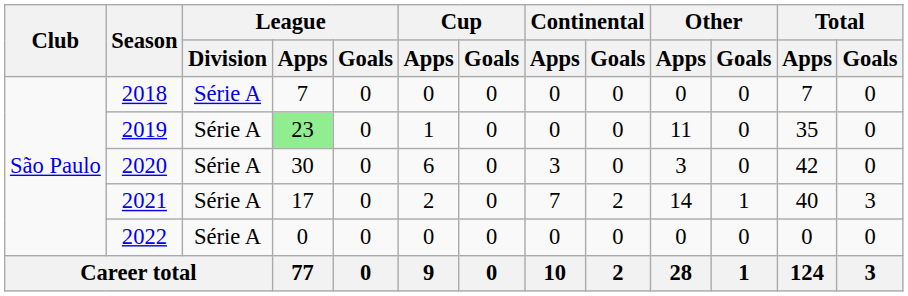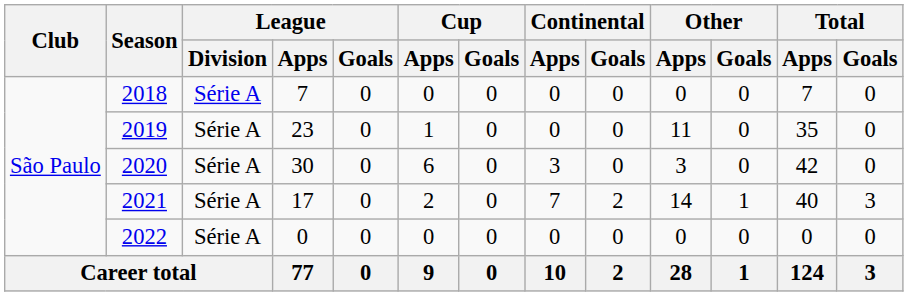(302, 129) lightgreen background -> (302, 129) no background
